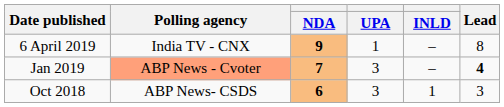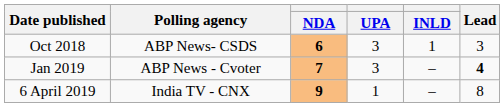rows swapped: (57, 45) <-> (57, 91)
(201, 68) lightsalmon background -> (201, 68) no background
